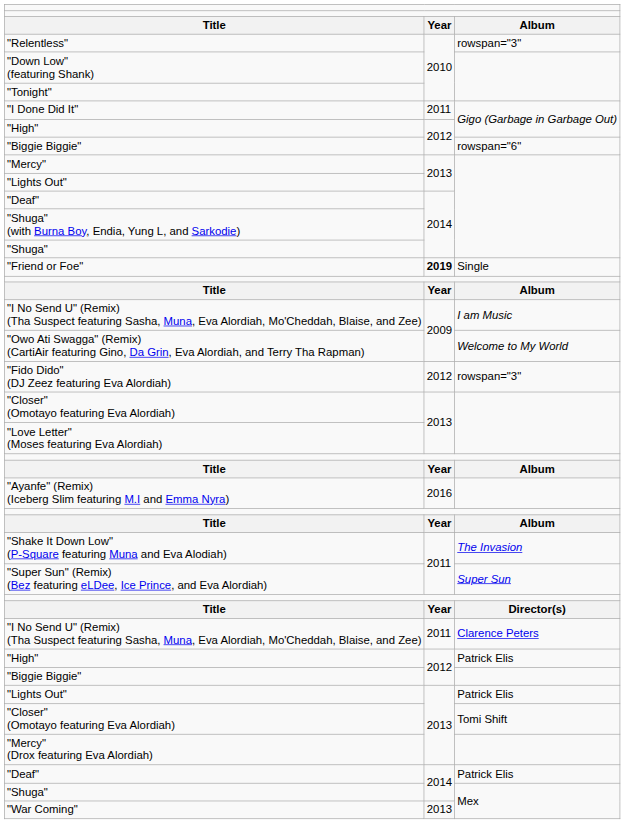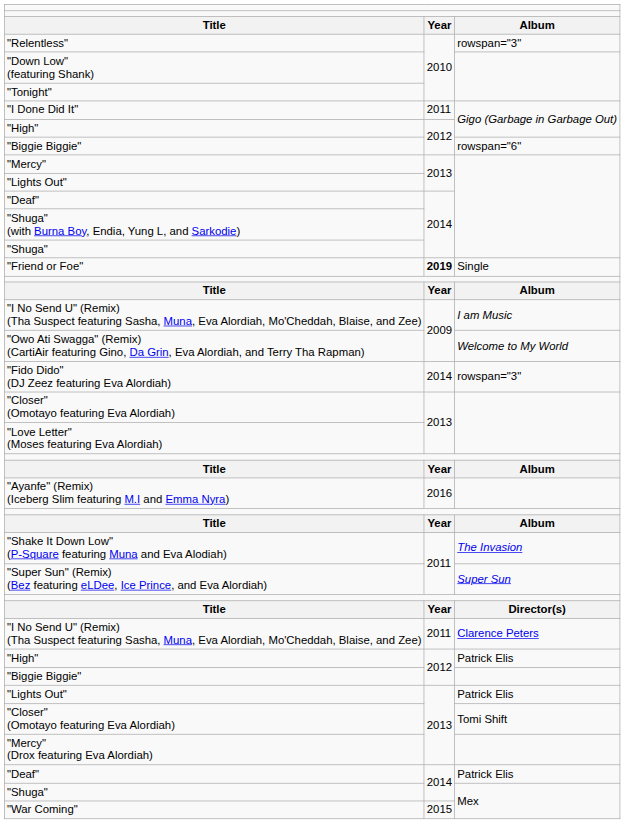(439, 376) 2012 -> (439, 376) 2014
(439, 810) 2013 -> (439, 810) 2015
